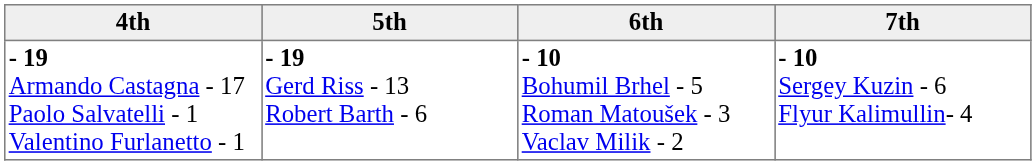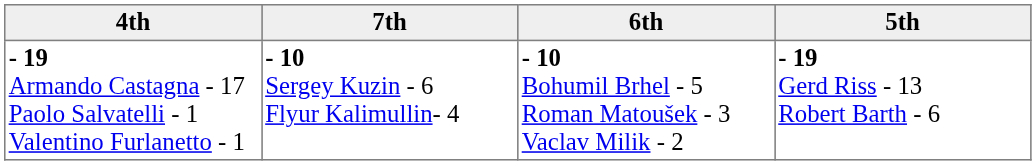columns swapped: (390, 22) <-> (903, 22)
